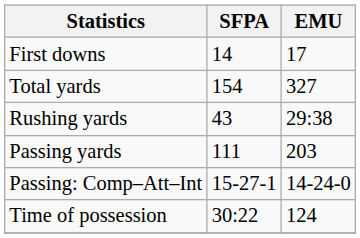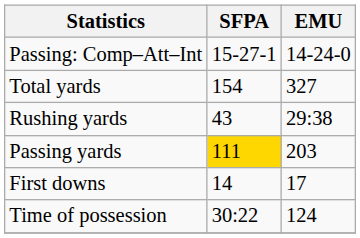rows swapped: (57, 53) <-> (106, 183)
(226, 151) no background -> (226, 151) gold background
